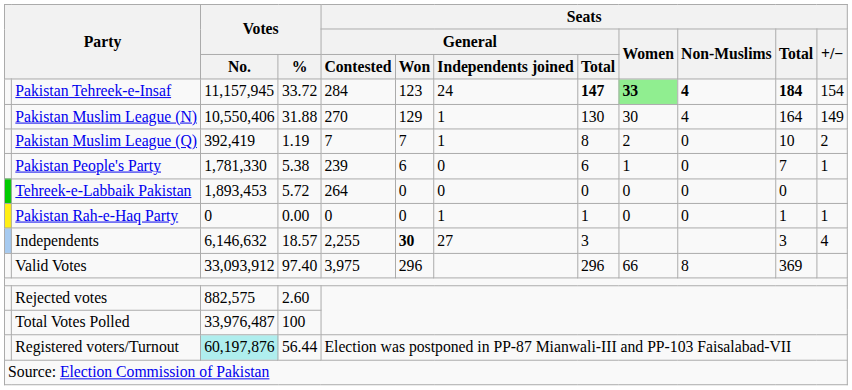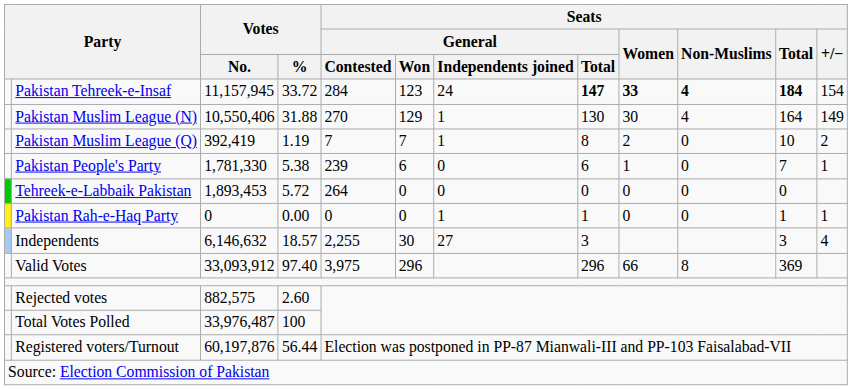(630, 91) lightgreen background -> (630, 91) no background
(407, 240) bold -> (407, 240) normal
(239, 347) paleturquoise background -> (239, 347) no background
